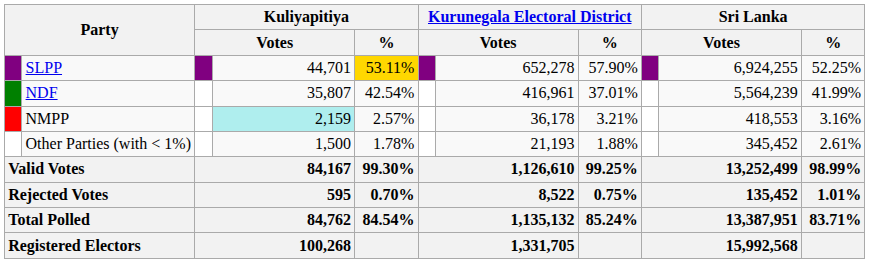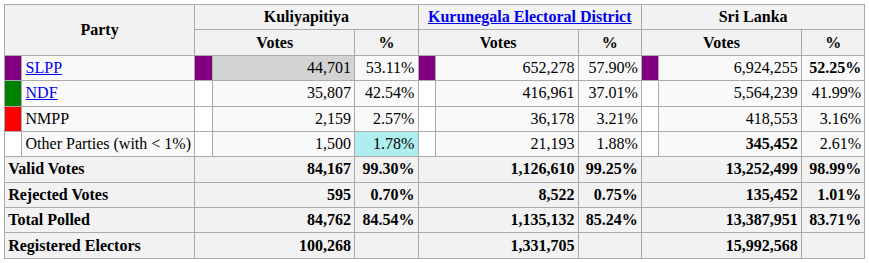(329, 67) no background -> (329, 67) lightgrey background
(390, 67) gold background -> (390, 67) no background
(836, 67) normal -> (835, 67) bold
(333, 118) paleturquoise background -> (333, 118) no background
(394, 144) no background -> (394, 144) paleturquoise background
(772, 144) normal -> (772, 144) bold
